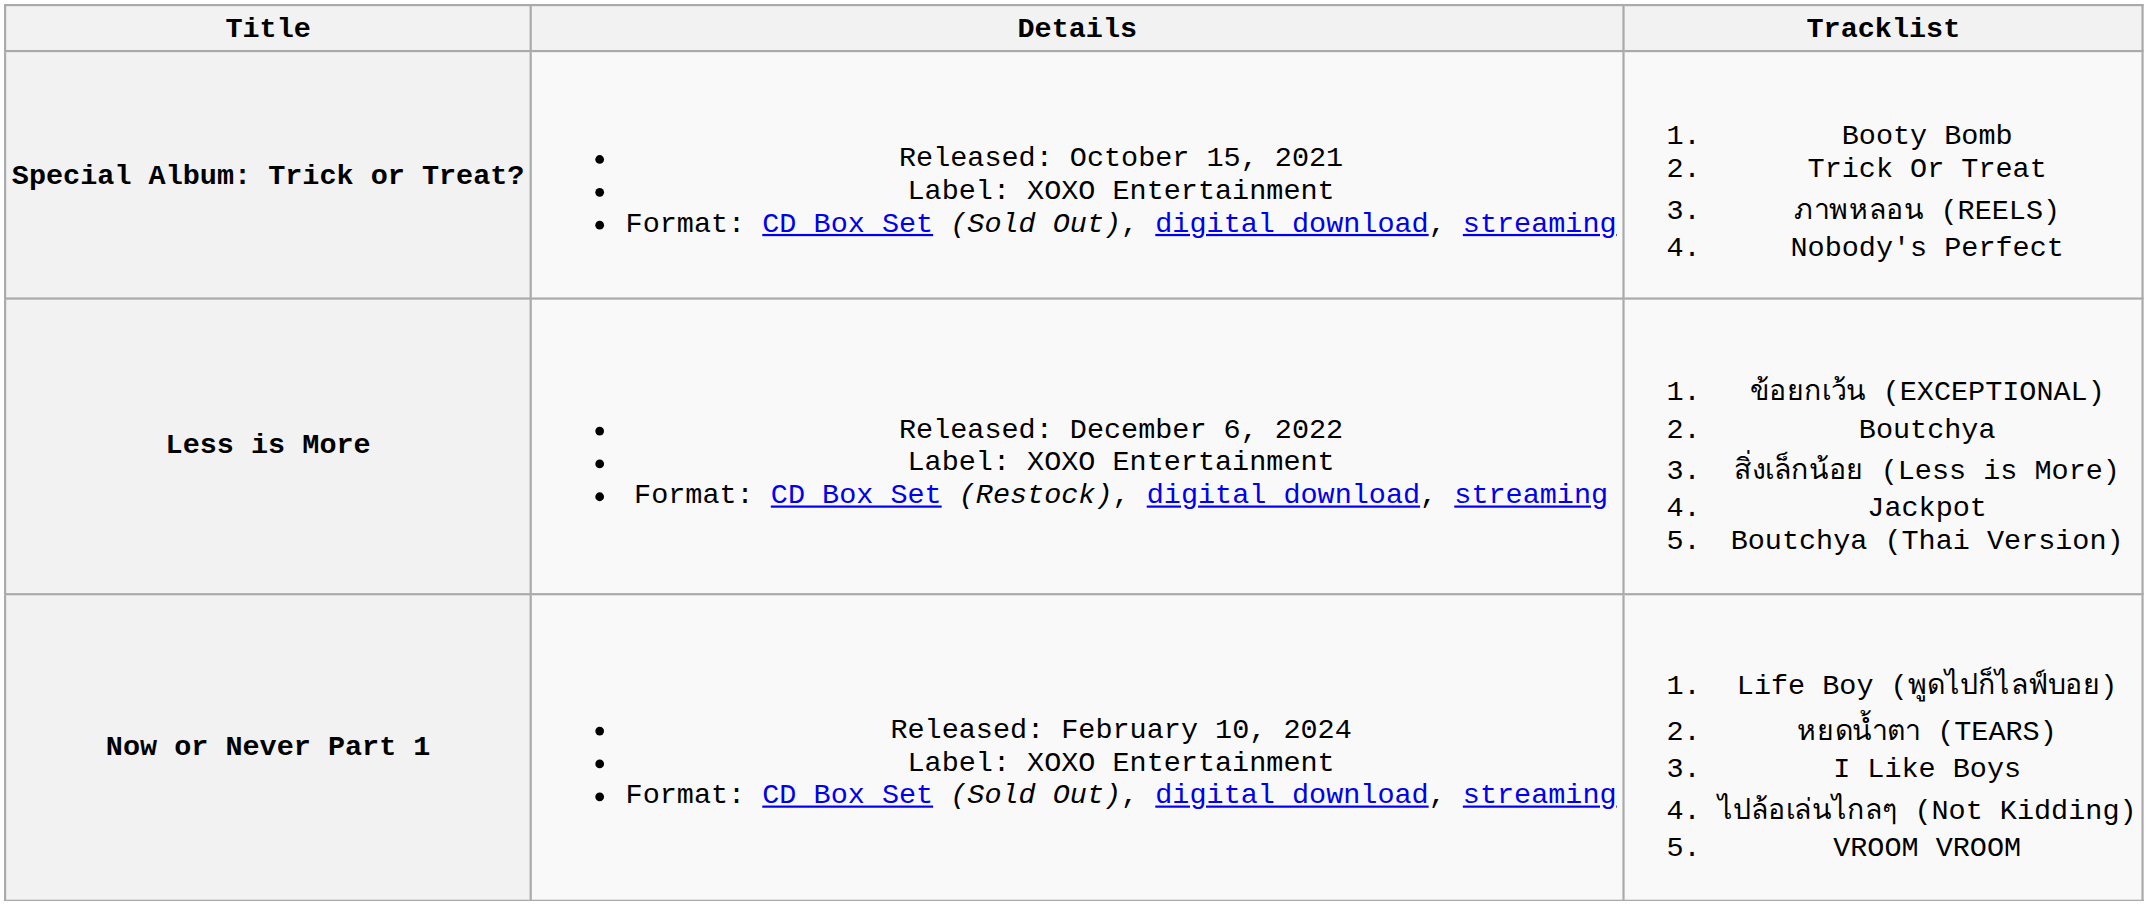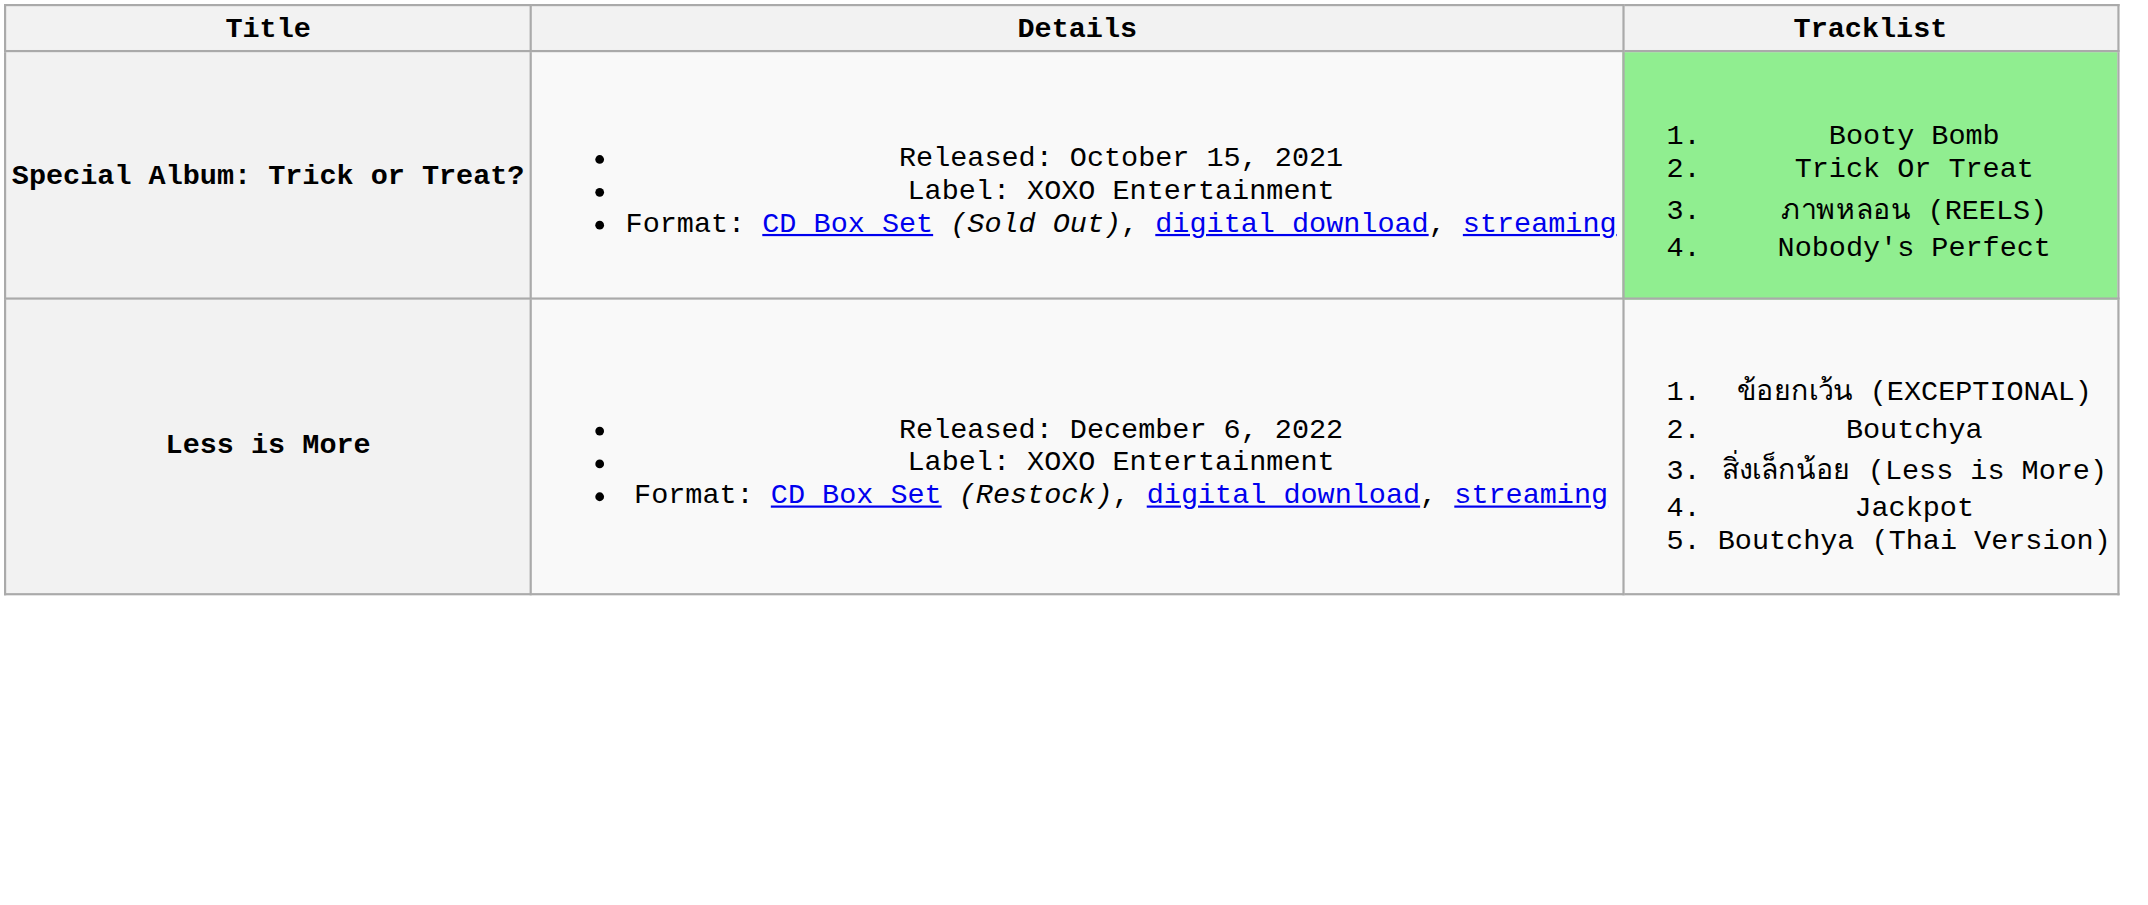(1883, 192) no background -> (1870, 192) lightgreen background
- row: (268, 747)
